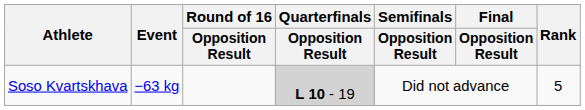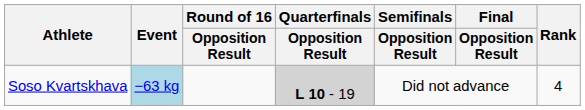(157, 86) no background -> (157, 86) lightblue background
(558, 86) 5 -> (558, 86) 4
